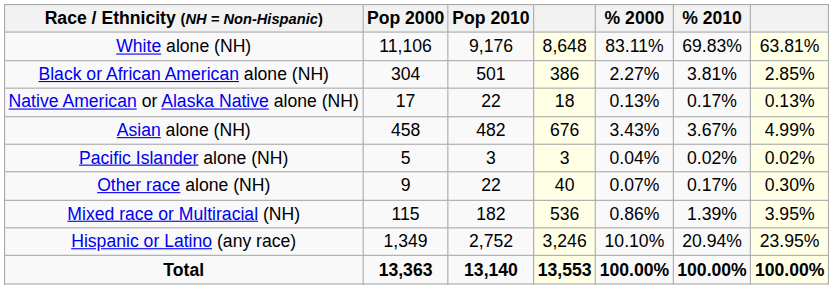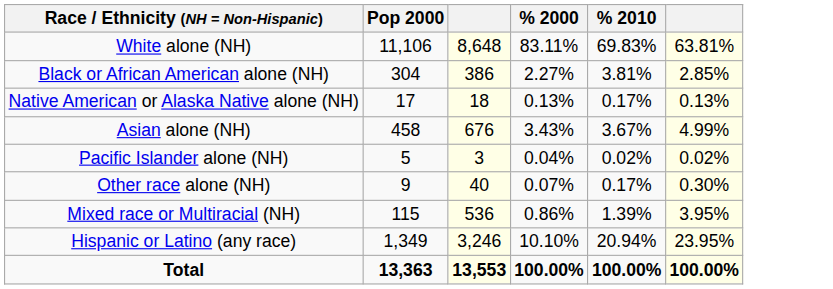- column: (491, 18)
